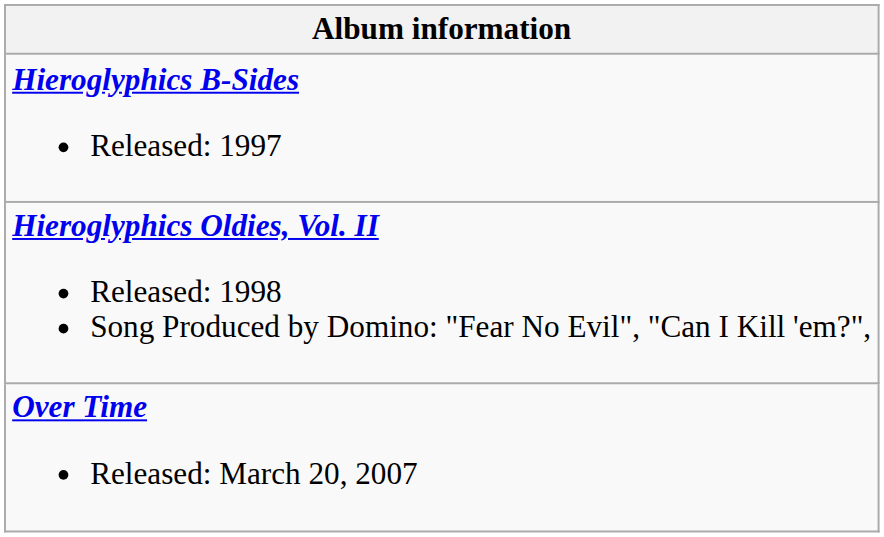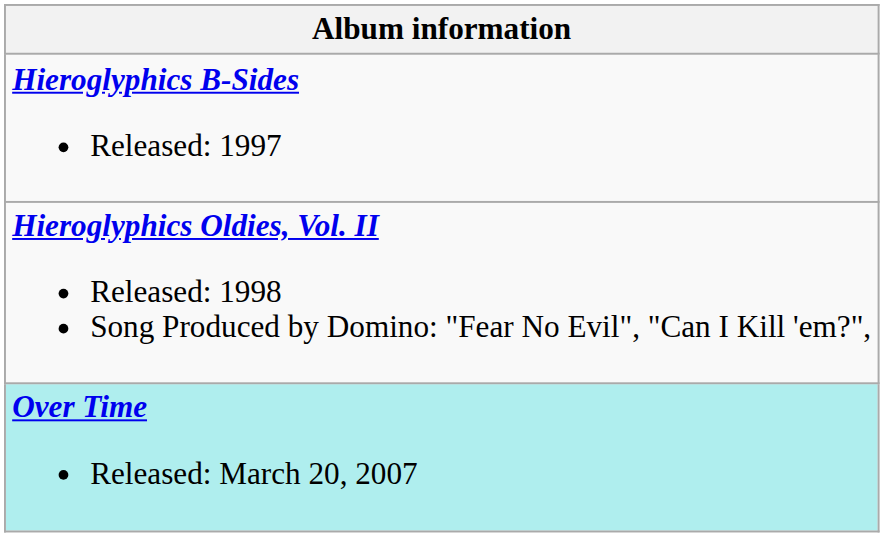(442, 441) no background -> (442, 441) paleturquoise background
